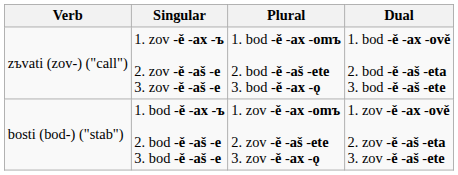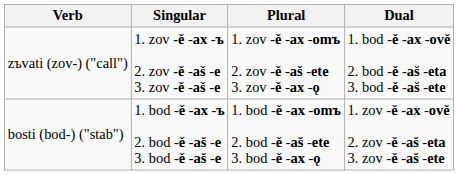(286, 63) 1. bod -ě -ax -omъ 2. bod -ě -aš -ete 3. bod -ě -ax -ǫ -> (286, 63) 1. zov -ě -ax -omъ 2. zov -ě -aš -ete 3. zov -ě -ax -ǫ
(286, 134) 1. zov -ě -ax -omъ 2. zov -ě -aš -ete 3. zov -ě -ax -ǫ -> (286, 134) 1. bod -ě -ax -omъ 2. bod -ě -aš -ete 3. bod -ě -ax -ǫ
